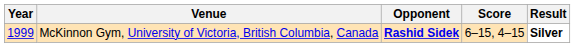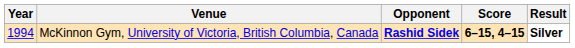(21, 33) 1999 -> (21, 33) 1994
(495, 33) normal -> (495, 33) bold
